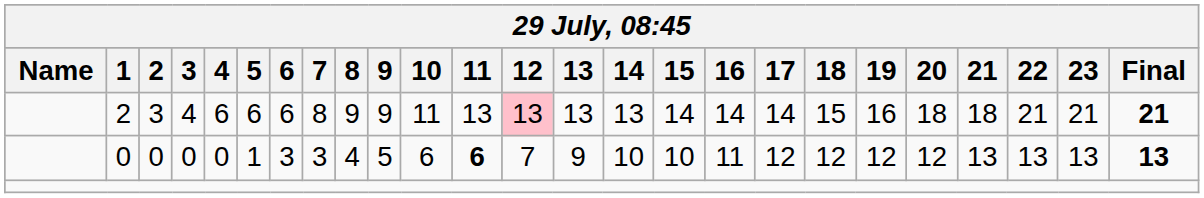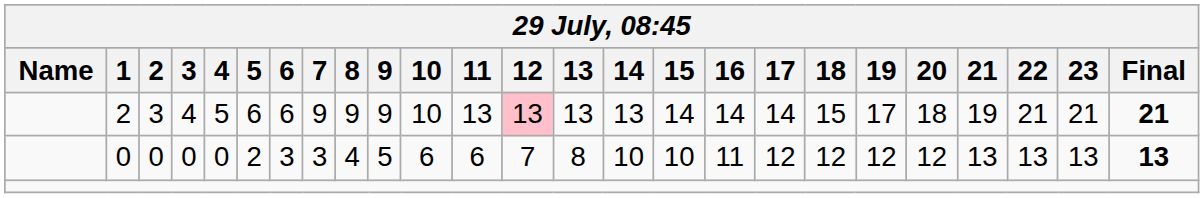(222, 113) 6 -> (222, 113) 5
(320, 113) 8 -> (320, 113) 9
(427, 113) 11 -> (427, 113) 10
(881, 113) 16 -> (881, 113) 17
(982, 113) 18 -> (982, 113) 19
(254, 157) 1 -> (254, 157) 2
(477, 157) bold -> (477, 157) normal
(578, 157) 9 -> (578, 157) 8
